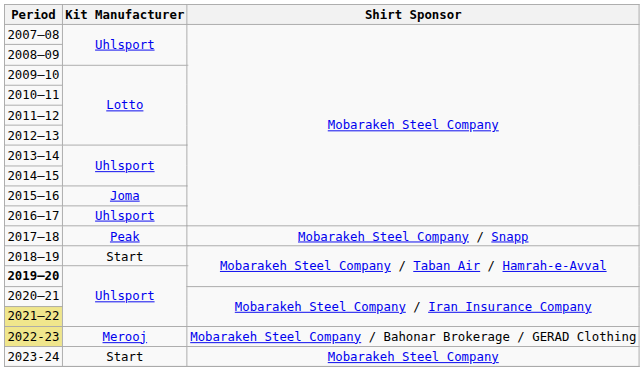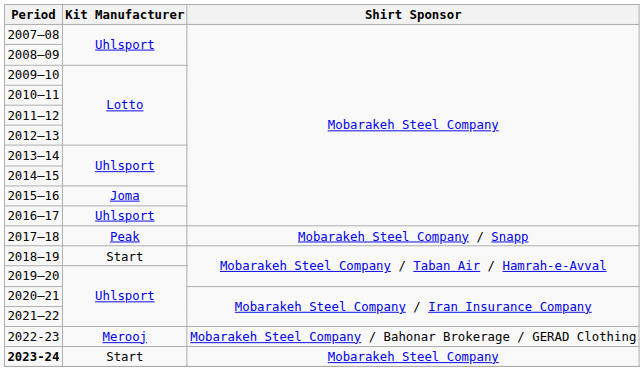(33, 276) bold -> (33, 276) normal
(33, 316) khaki background -> (33, 316) no background
(33, 337) khaki background -> (33, 337) no background
(33, 357) normal -> (33, 357) bold
